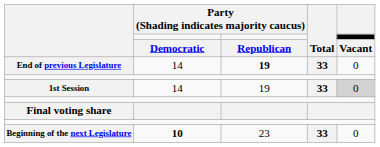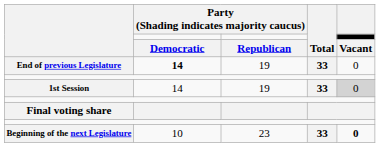(177, 65) normal -> (177, 65) bold
(264, 65) bold -> (264, 65) normal
(177, 133) bold -> (177, 133) normal
(356, 133) normal -> (356, 133) bold
